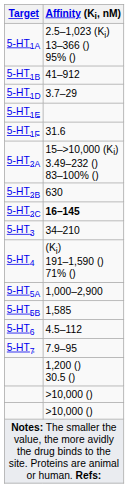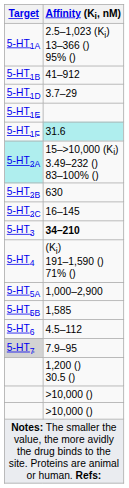(55, 131) no background -> (55, 131) paleturquoise background
(23, 162) no background -> (23, 162) paleturquoise background
(63, 211) bold -> (63, 211) normal
(63, 230) normal -> (63, 230) bold
(21, 348) no background -> (21, 348) lightgrey background
